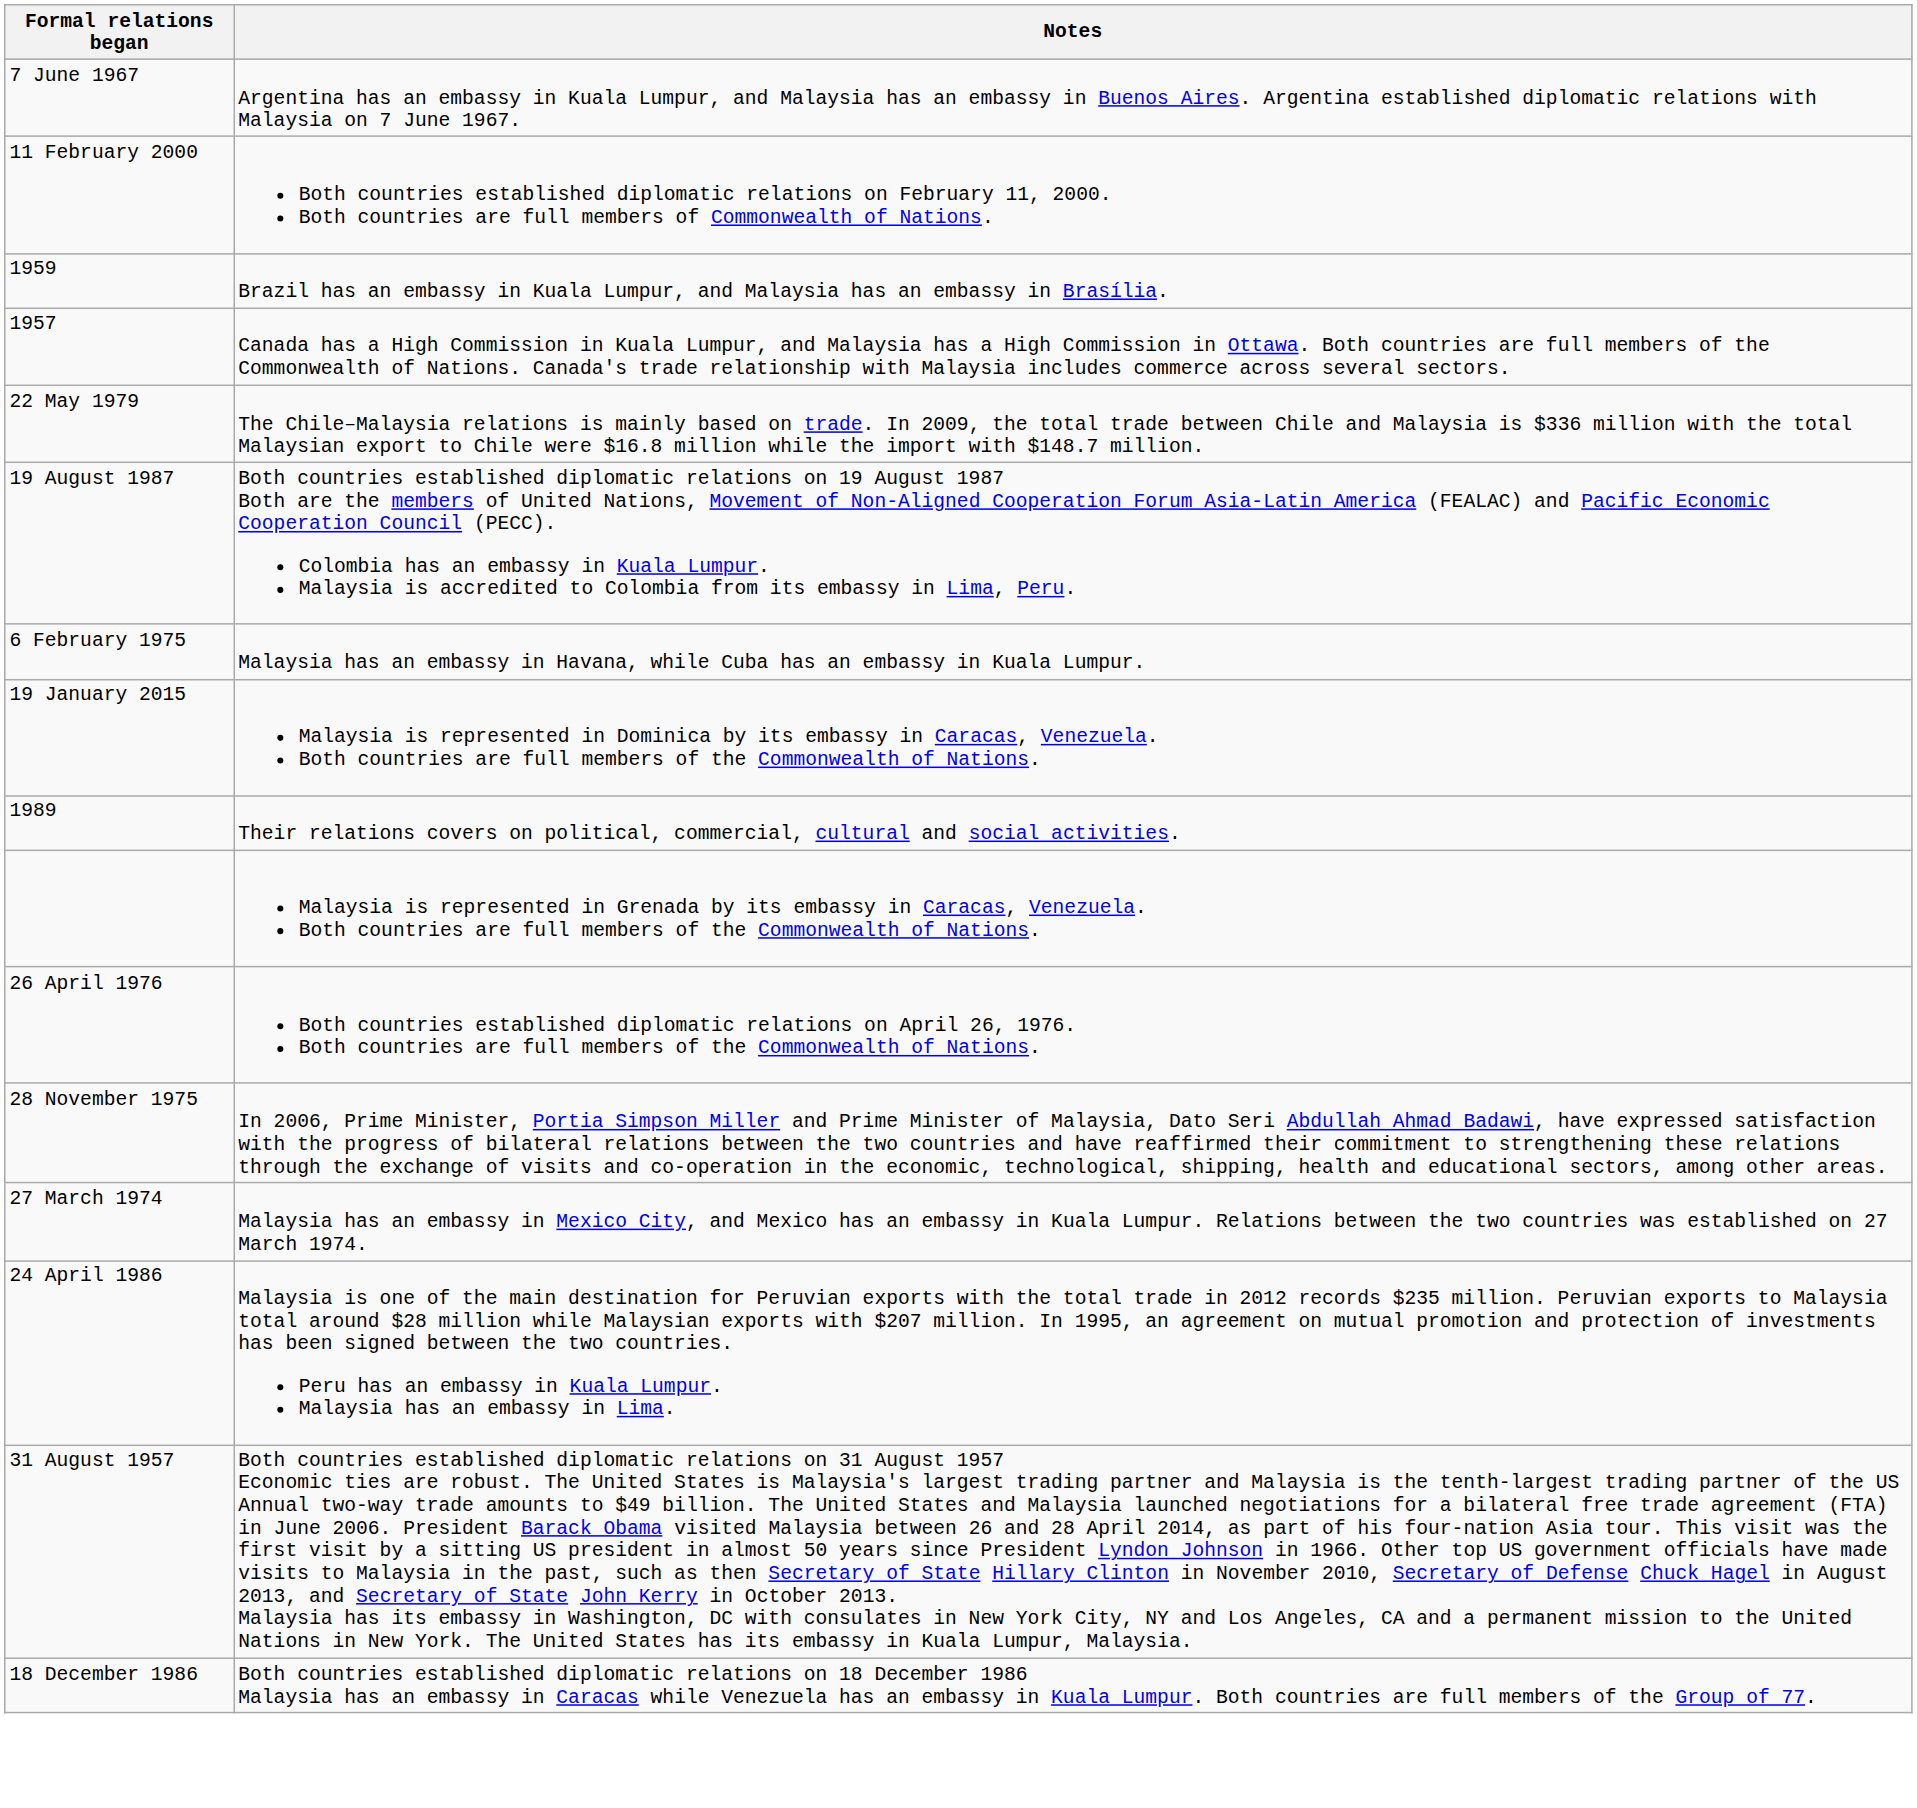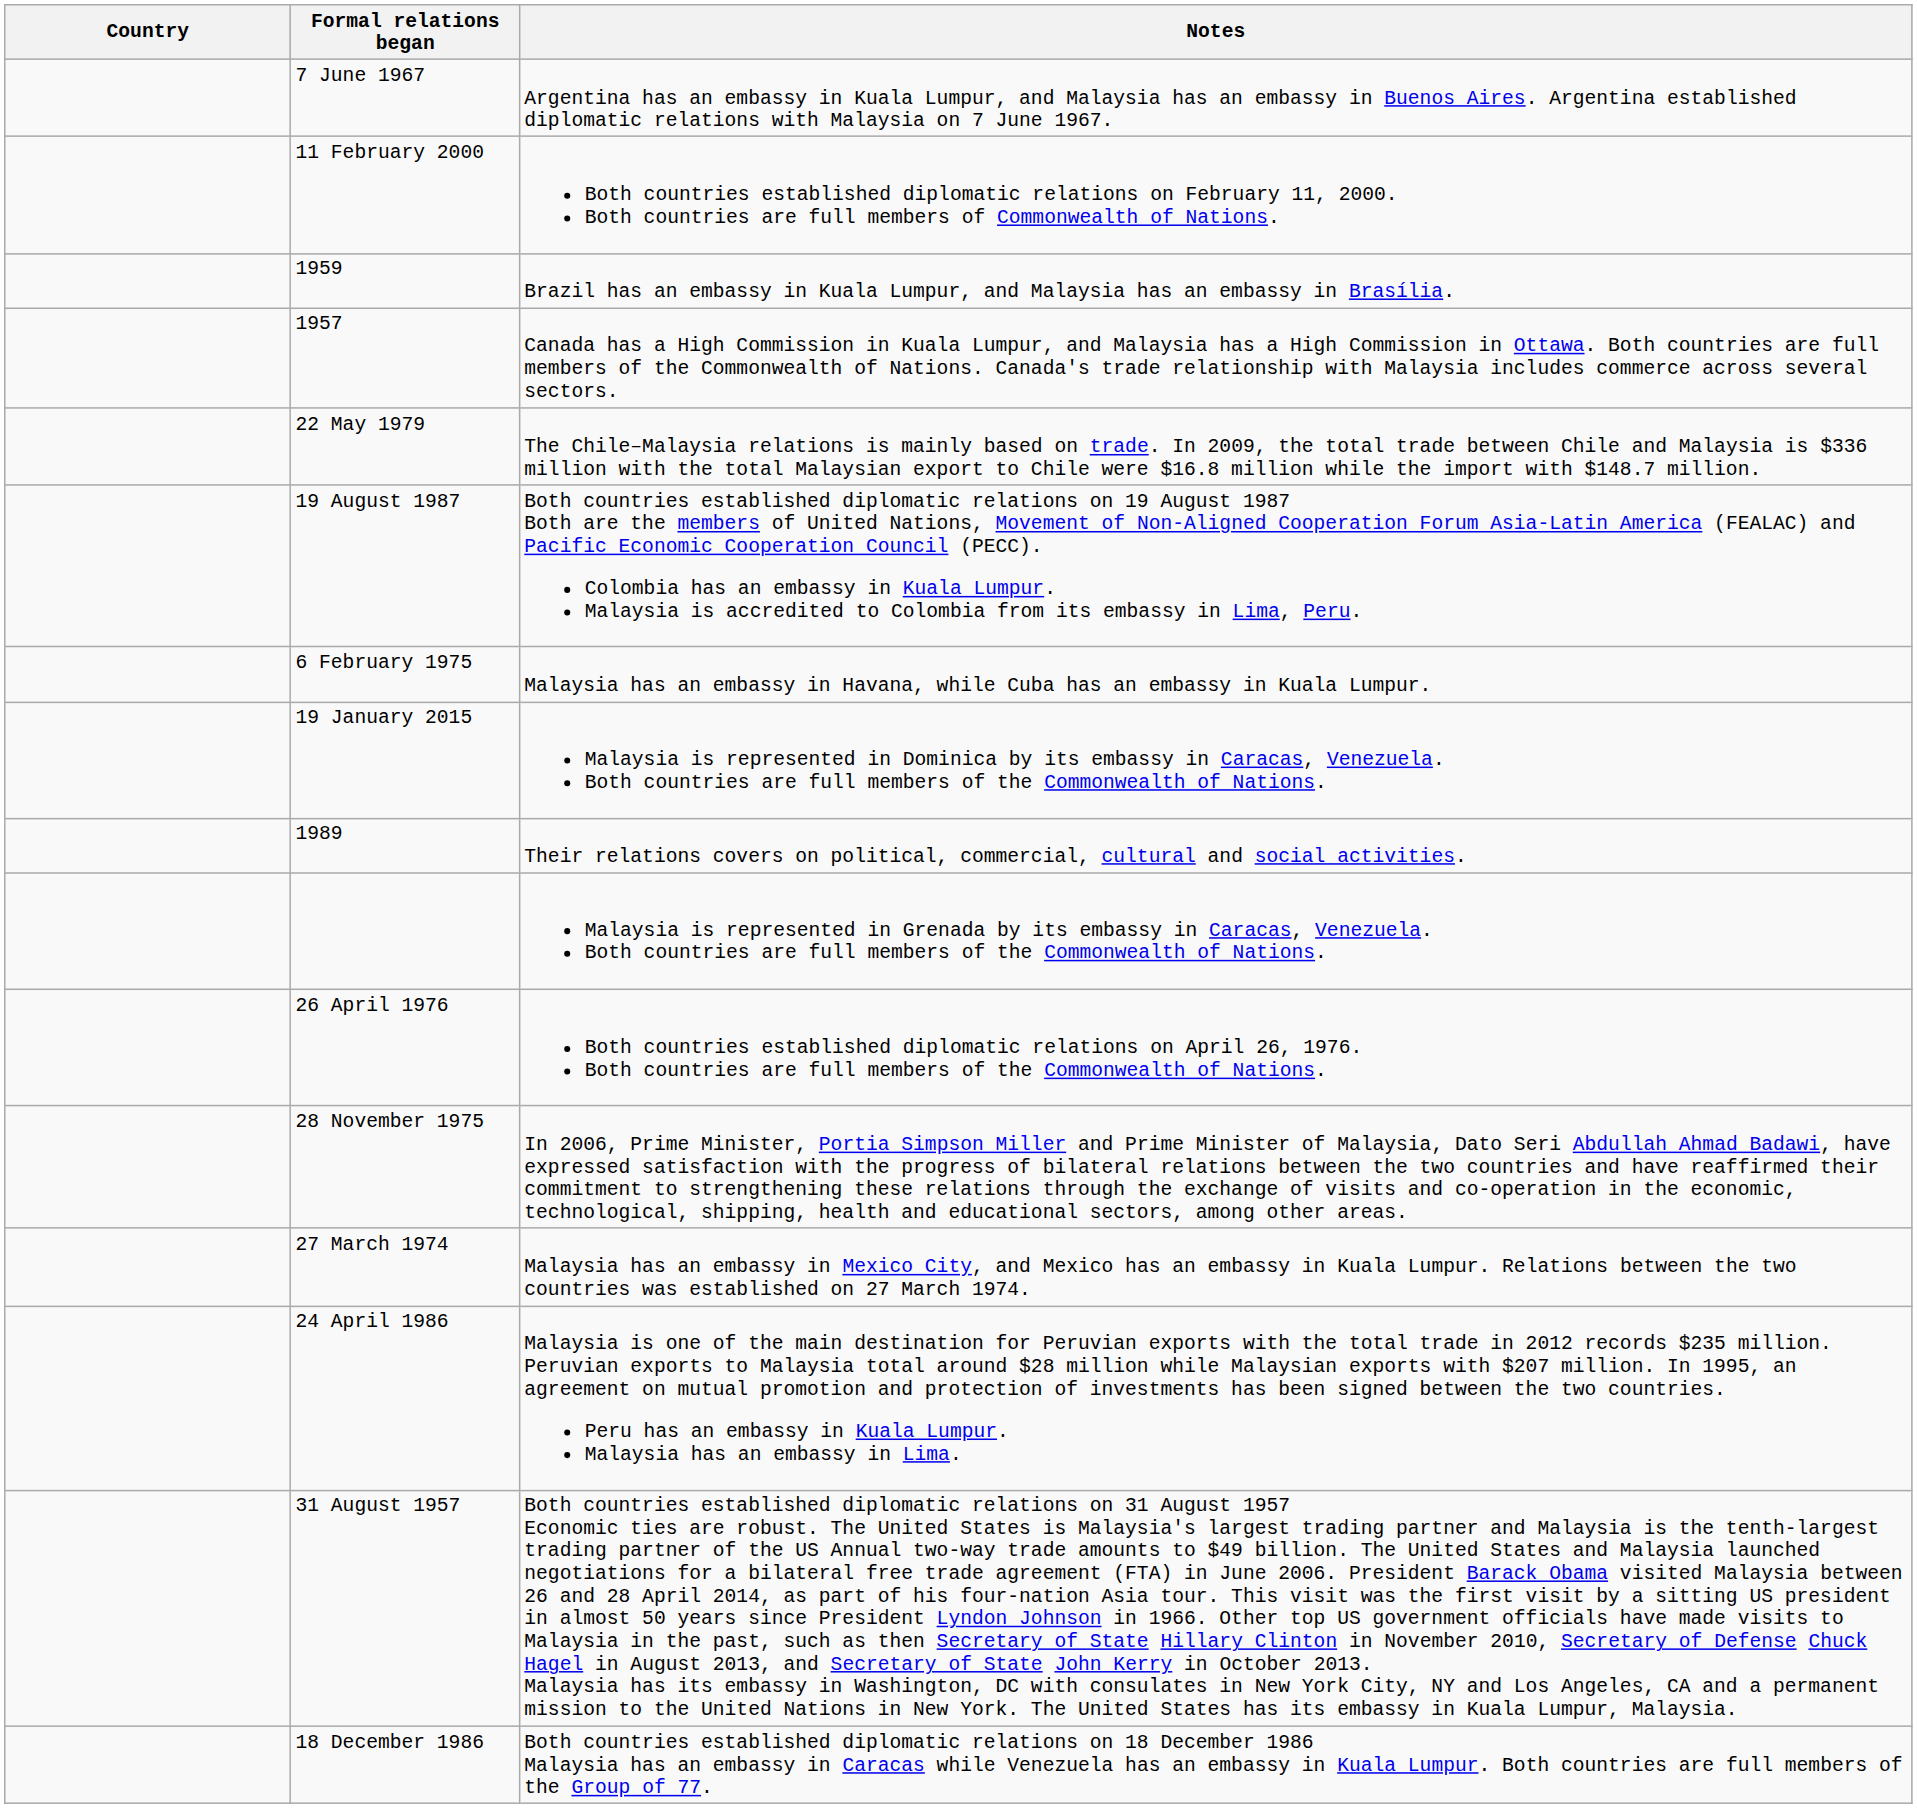+ column: (148, 32)
